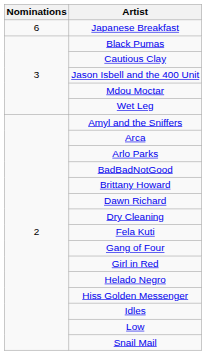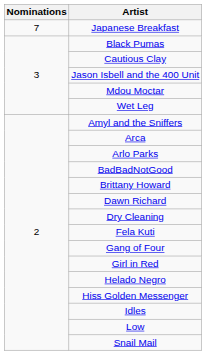(37, 28) 6 -> (37, 28) 7
